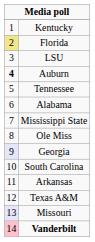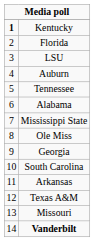(11, 27) normal -> (11, 27) bold
(11, 43) khaki background -> (11, 43) no background
(11, 74) bold -> (11, 74) normal
(11, 151) lavender background -> (11, 151) no background
(11, 213) lavender background -> (11, 213) no background
(11, 228) pink background -> (11, 228) no background
